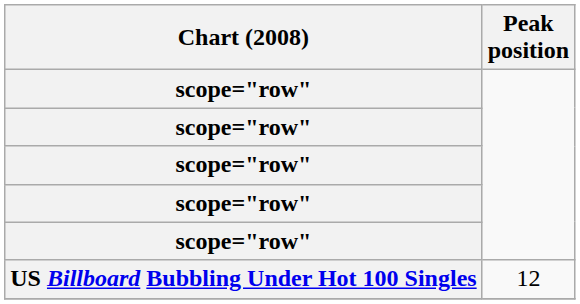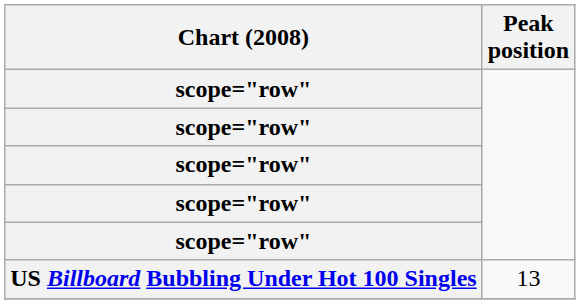(528, 278) 12 -> (528, 278) 13
